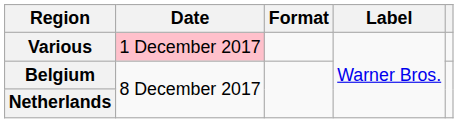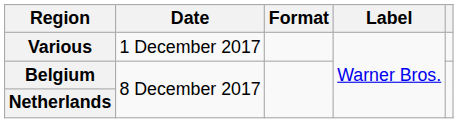(190, 46) pink background -> (190, 46) no background
